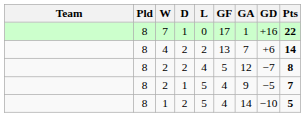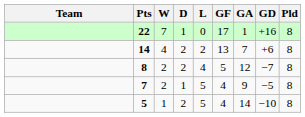columns swapped: (145, 13) <-> (290, 13)
